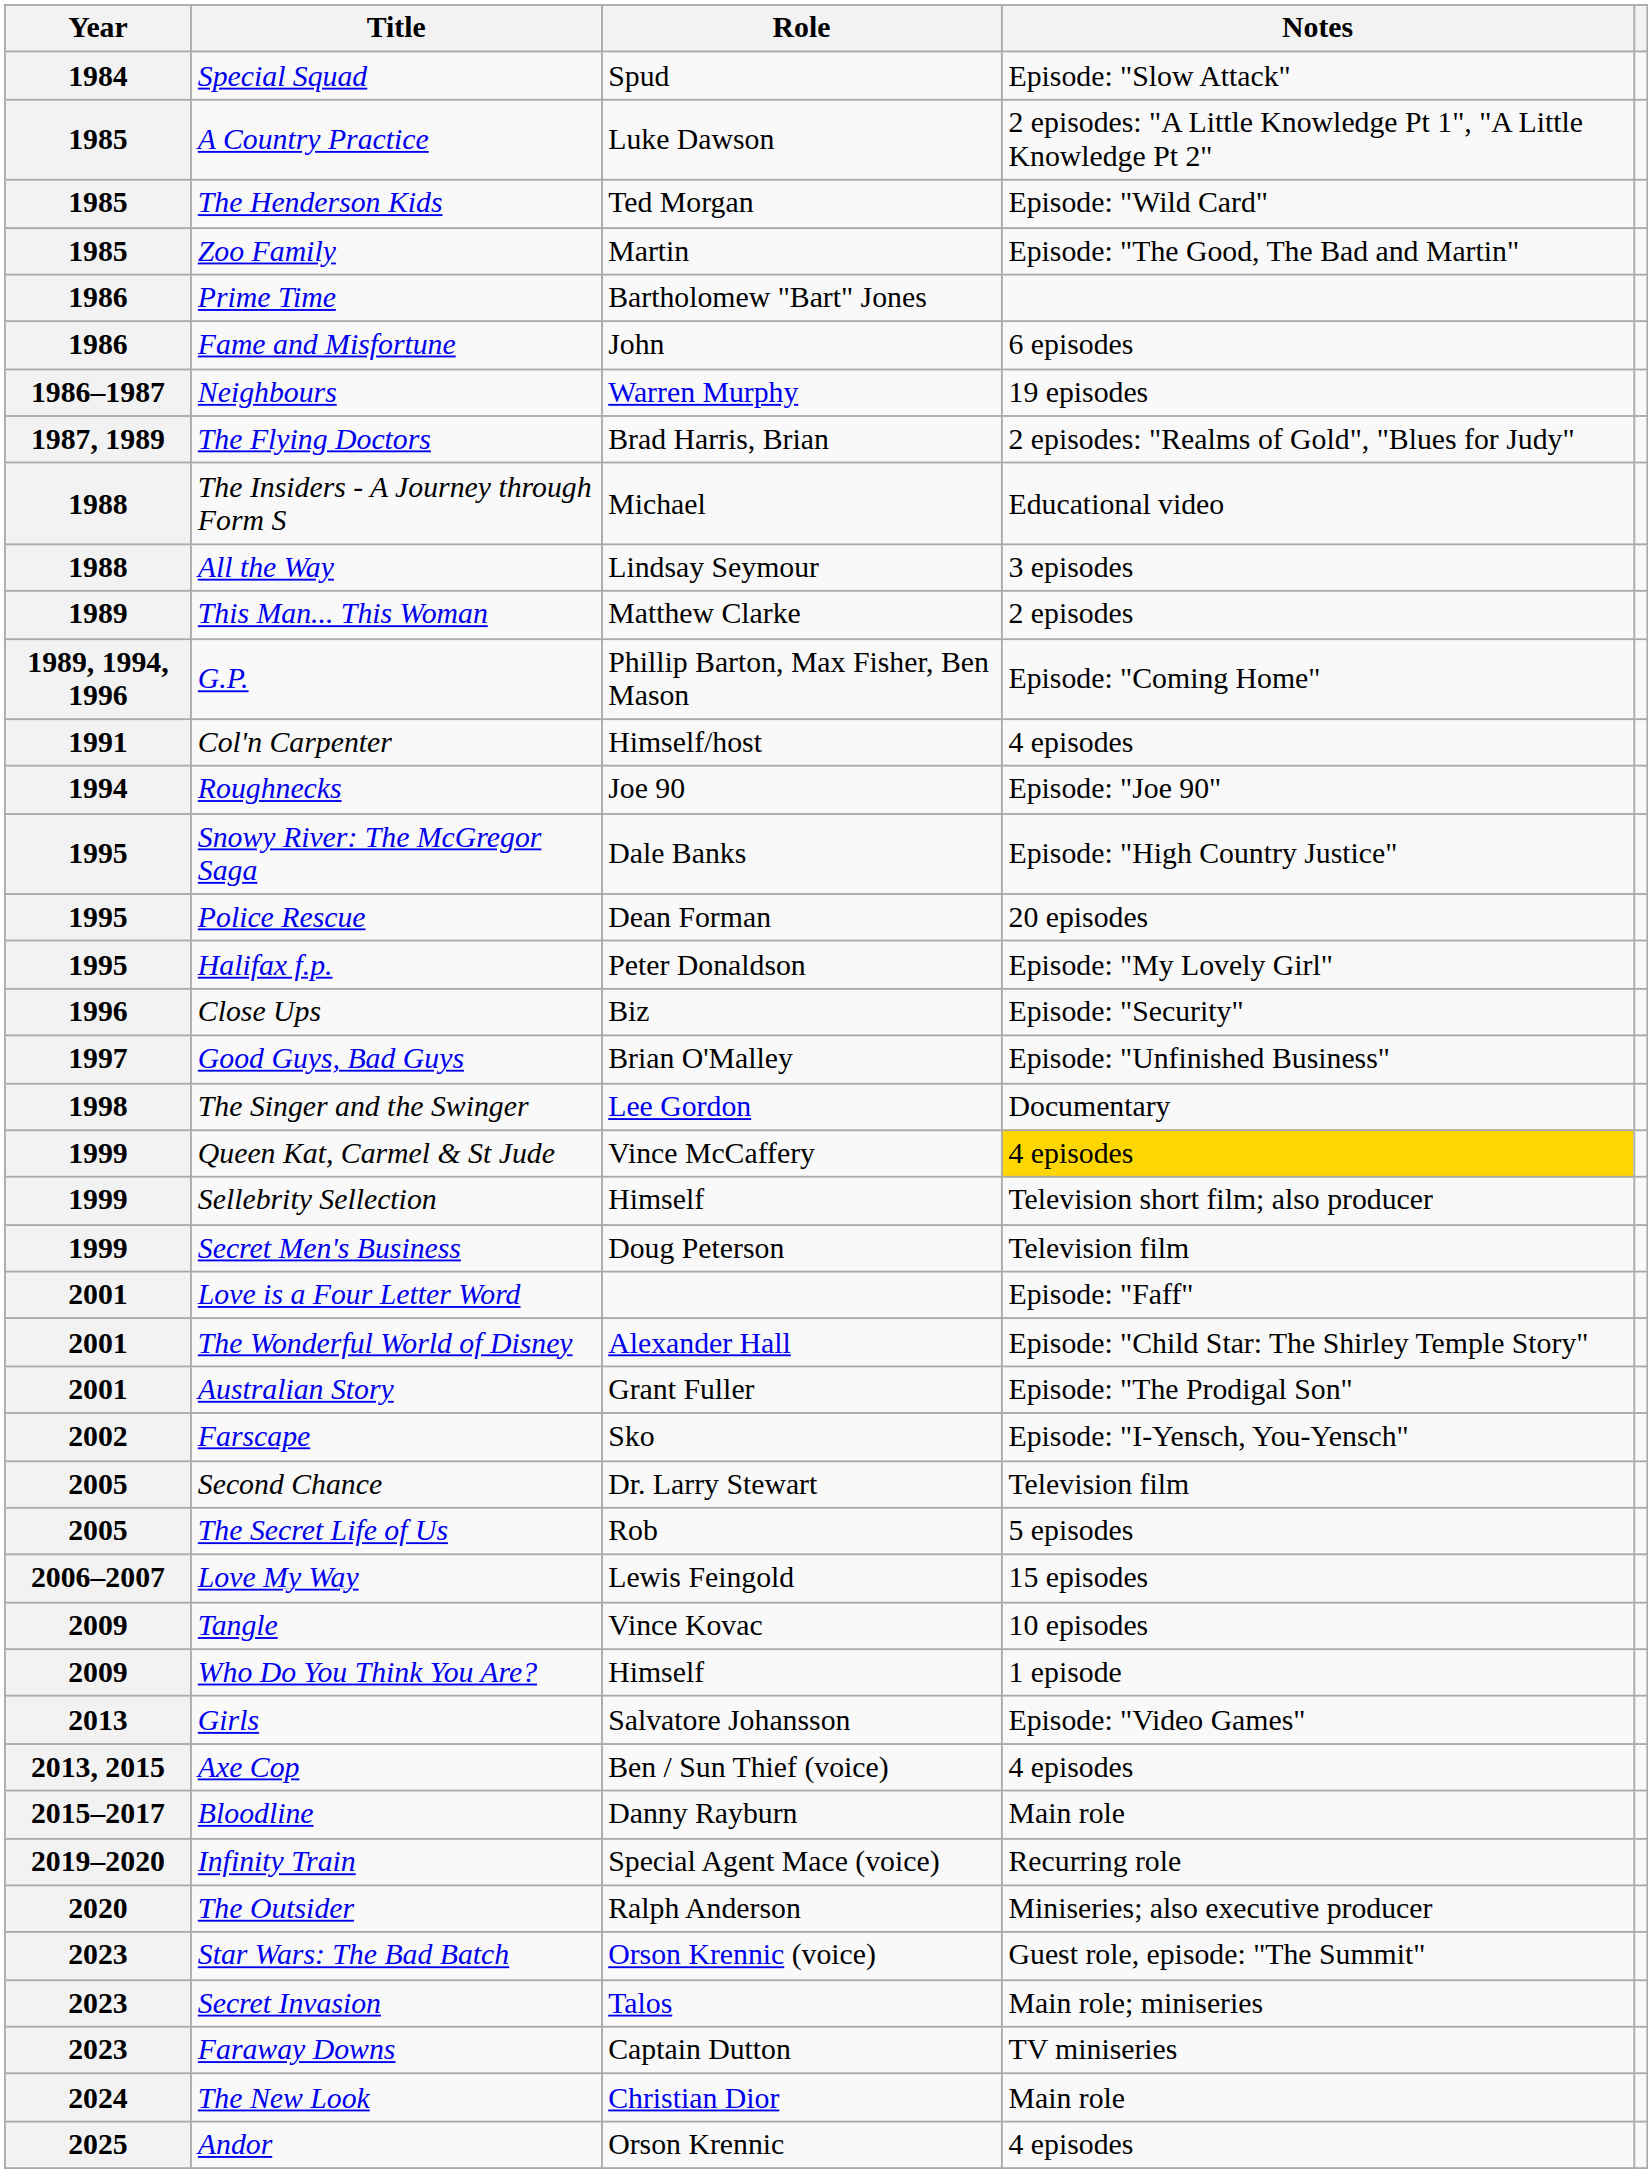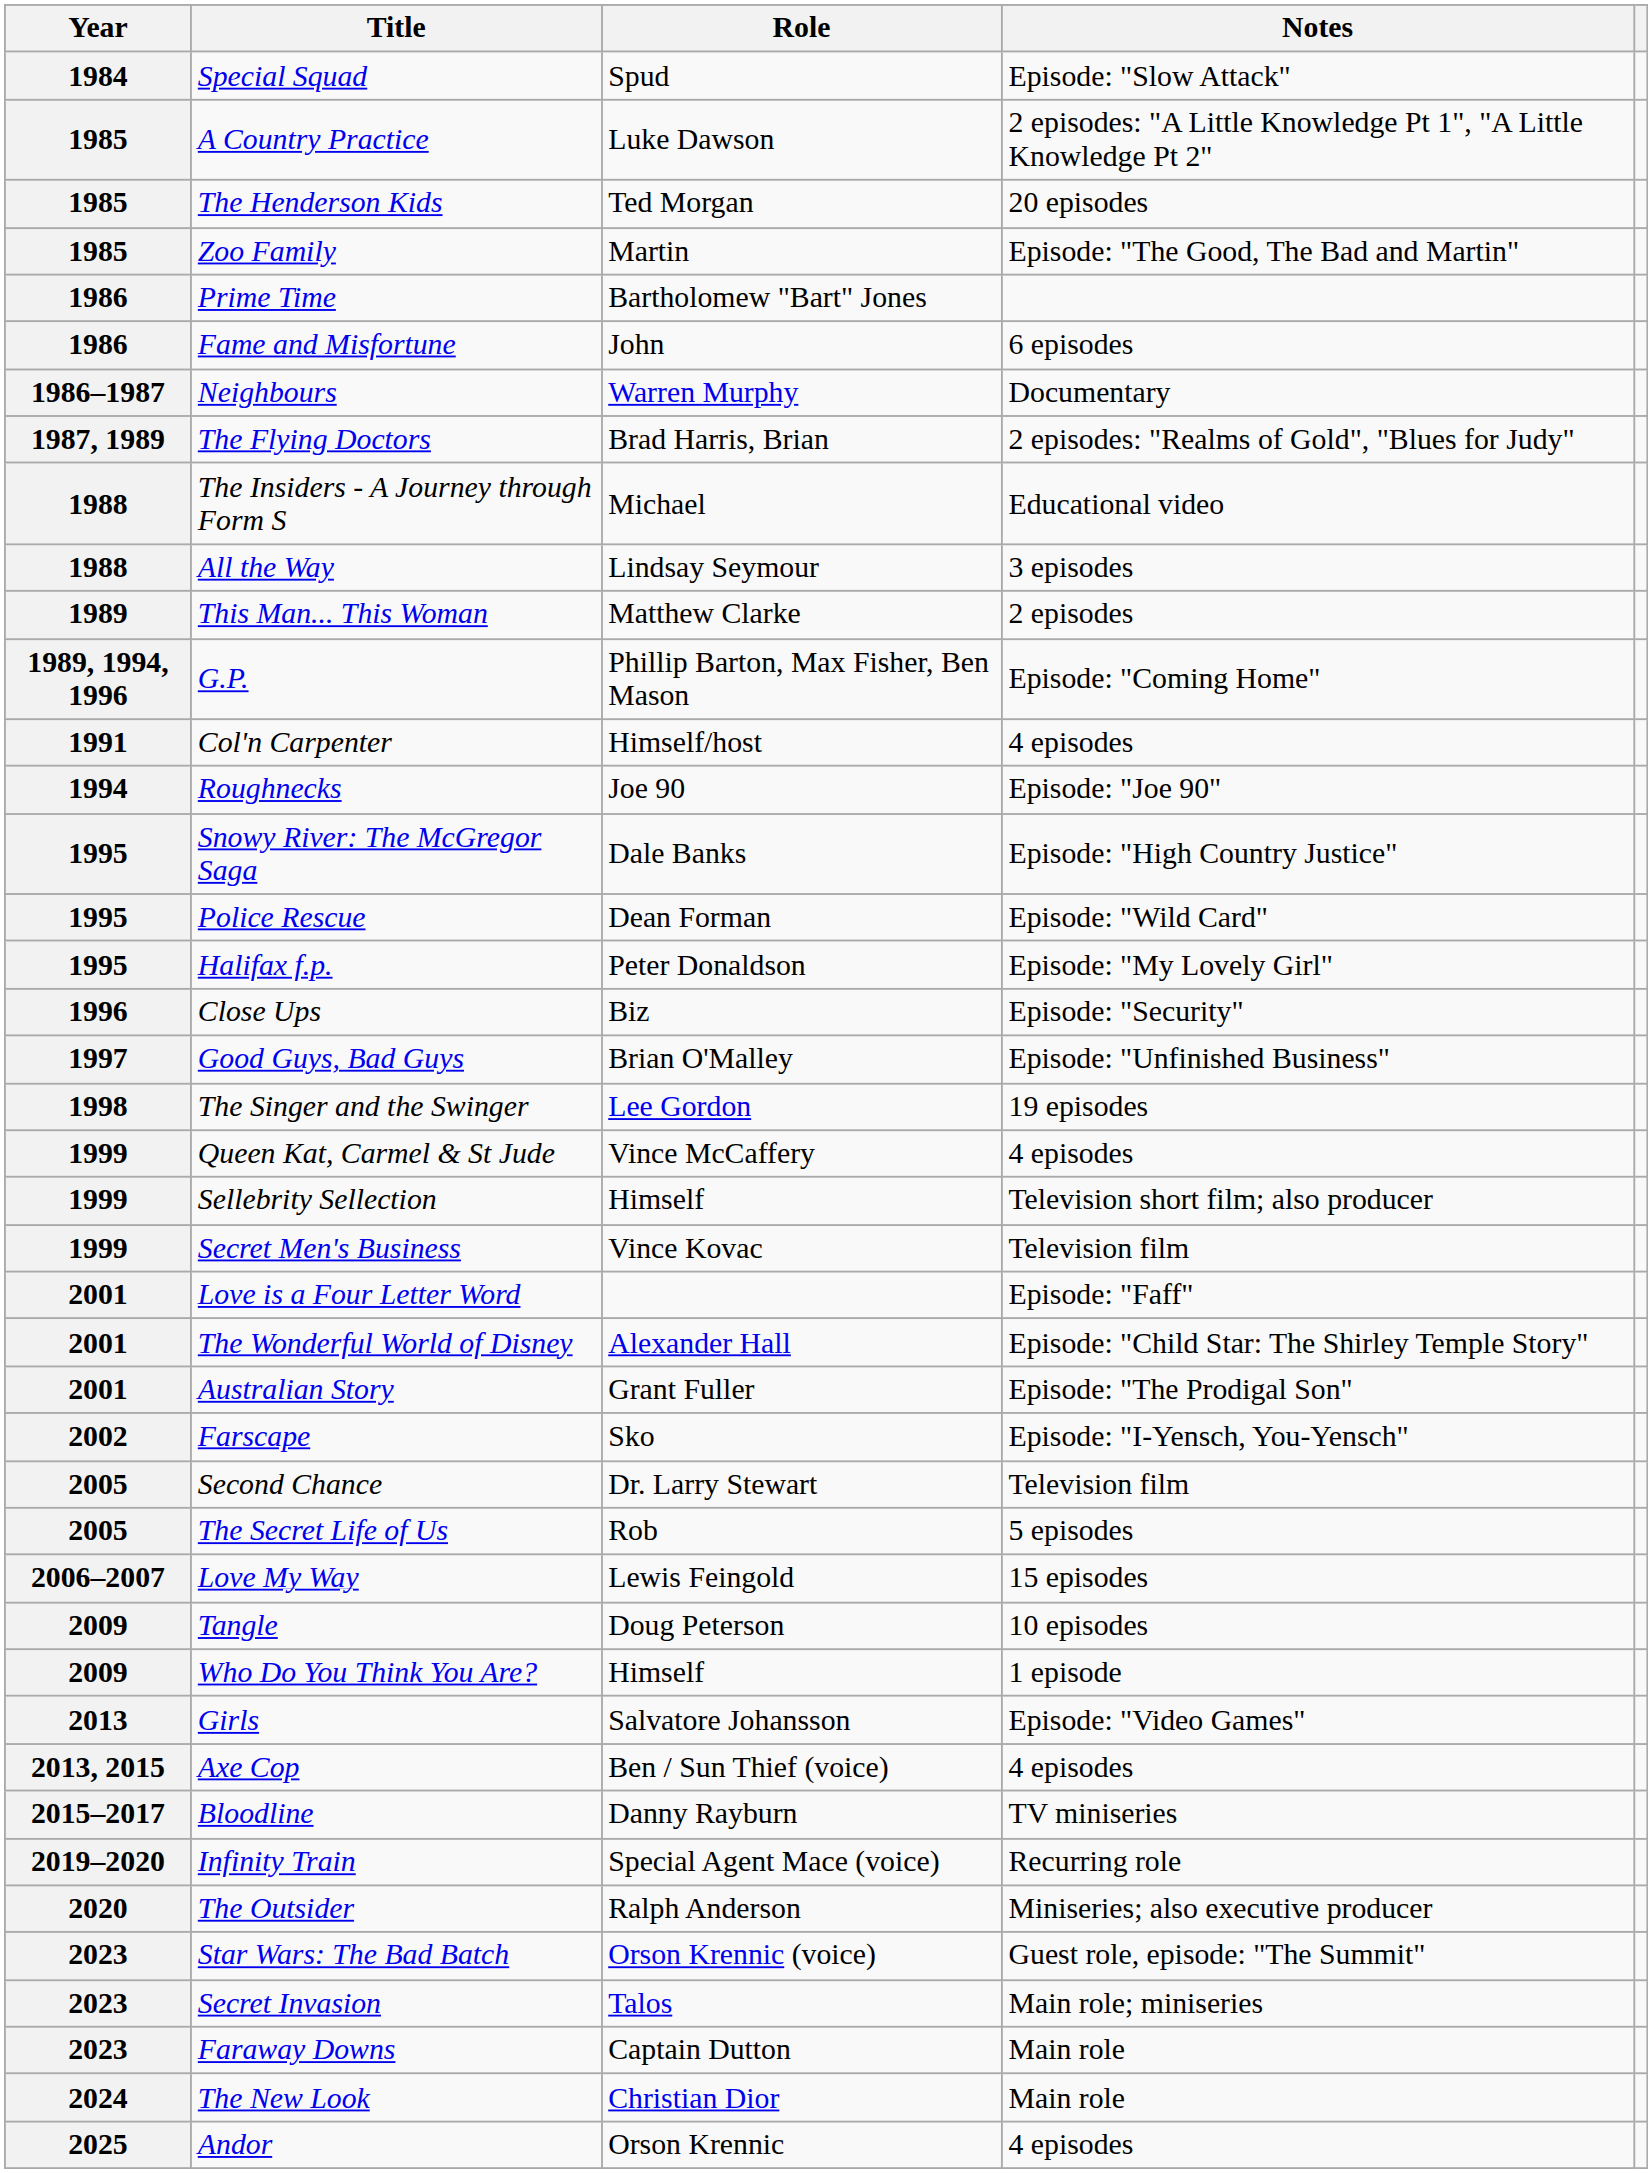(1138, 203) Episode: "Wild Card" -> (1078, 203) 20 episodes
(1078, 391) 19 episodes -> (1089, 391) Documentary
(1078, 917) 20 episodes -> (1138, 917) Episode: "Wild Card"
(1089, 1105) Documentary -> (1078, 1105) 19 episodes
(1071, 1153) gold background -> (1071, 1153) no background
(696, 1247) Doug Peterson -> (685, 1247) Vince Kovac
(685, 1625) Vince Kovac -> (696, 1625) Doug Peterson
(1067, 1813) Main role -> (1093, 1813) TV miniseries
(1093, 2049) TV miniseries -> (1067, 2049) Main role
